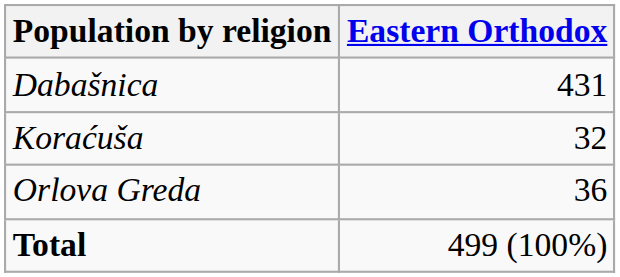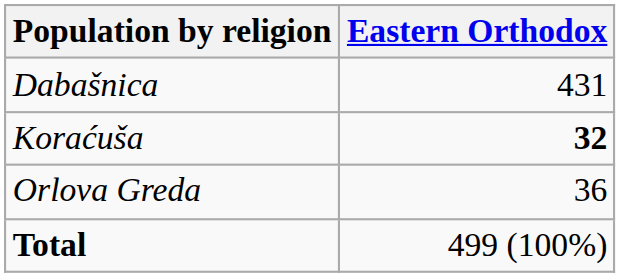(591, 137) normal -> (591, 137) bold
